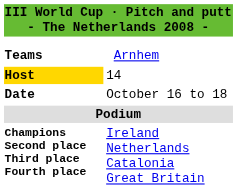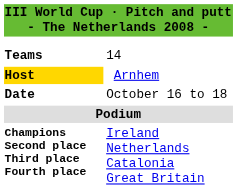(133, 56) Arnhem -> (114, 56) 14
(114, 75) 14 -> (133, 75) Arnhem
